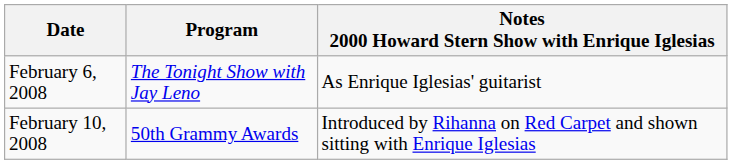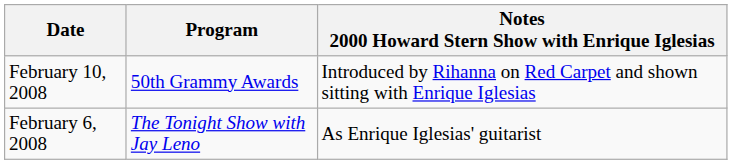rows swapped: (58, 133) <-> (53, 81)
